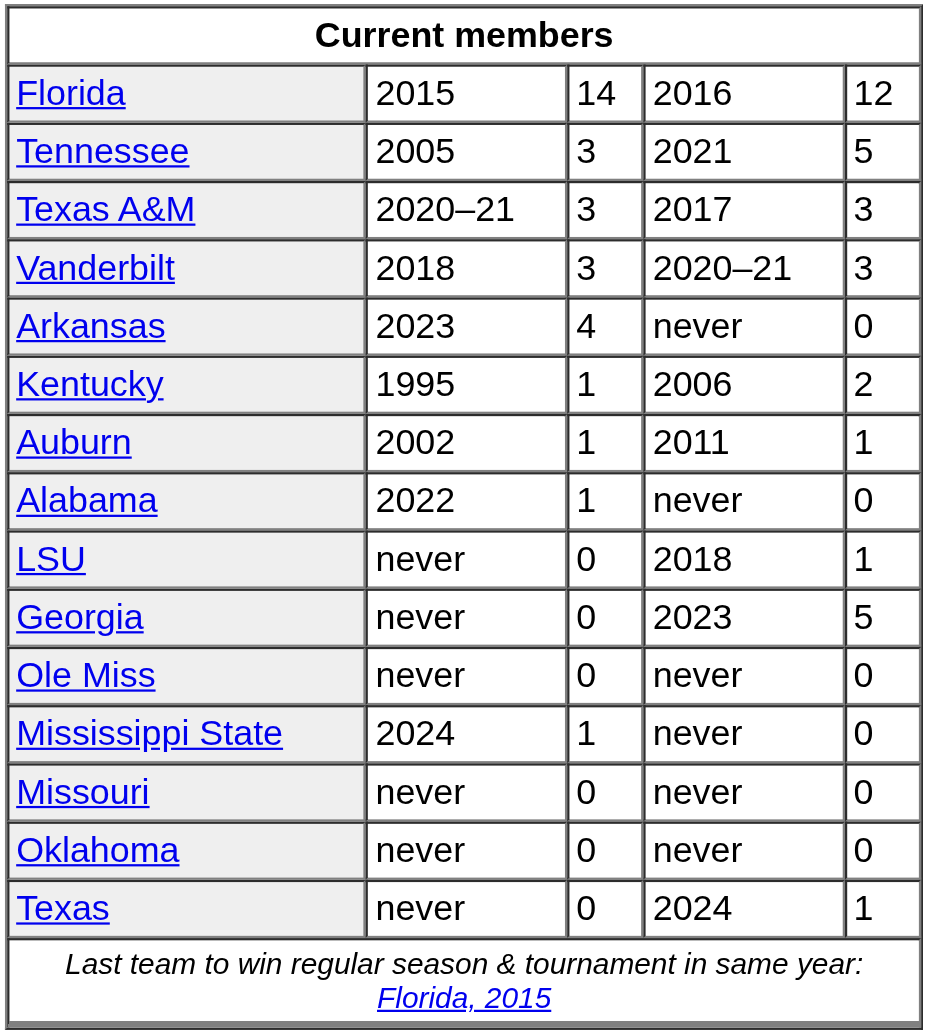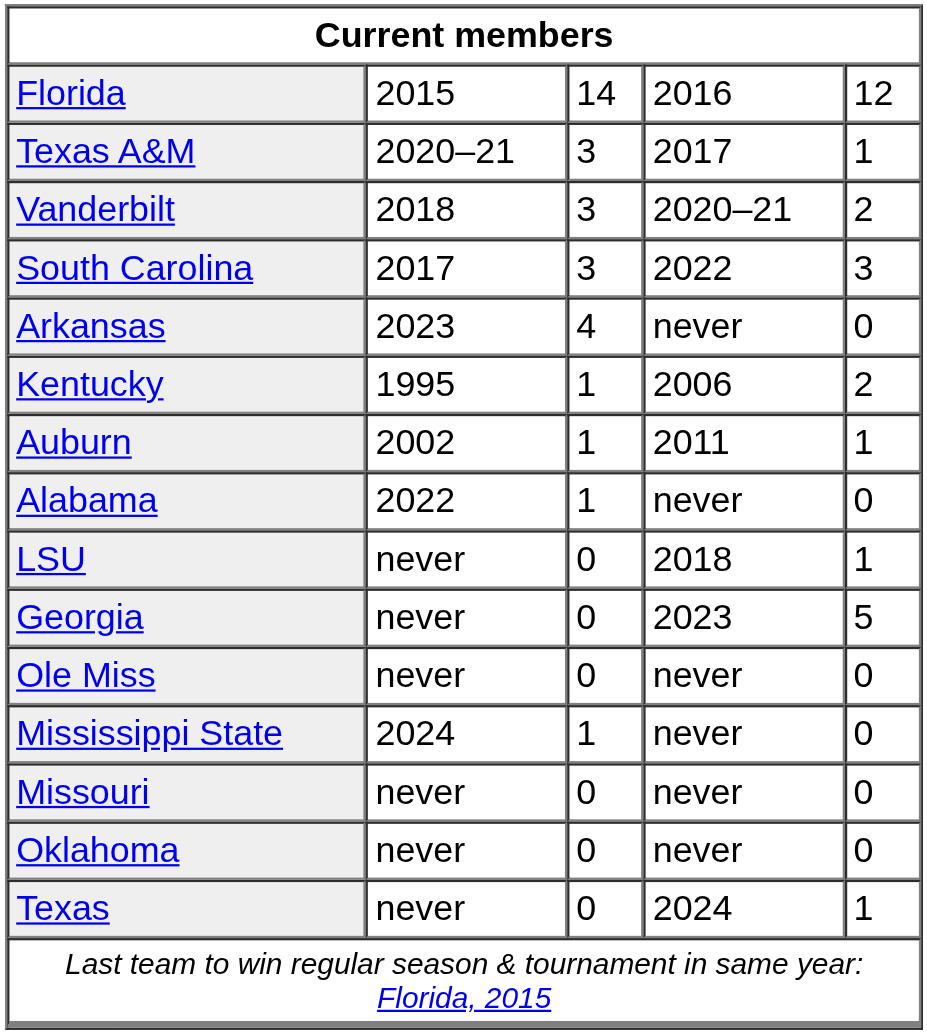- row: (103, 151)
(864, 209) 3 -> (864, 151) 1
(864, 267) 3 -> (864, 209) 2
+ row: (135, 267)
